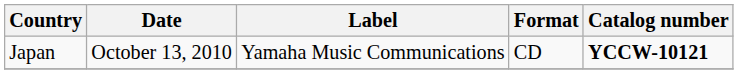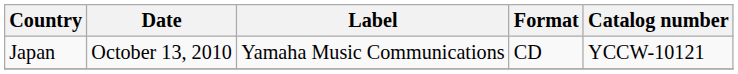(648, 52) bold -> (646, 52) normal
